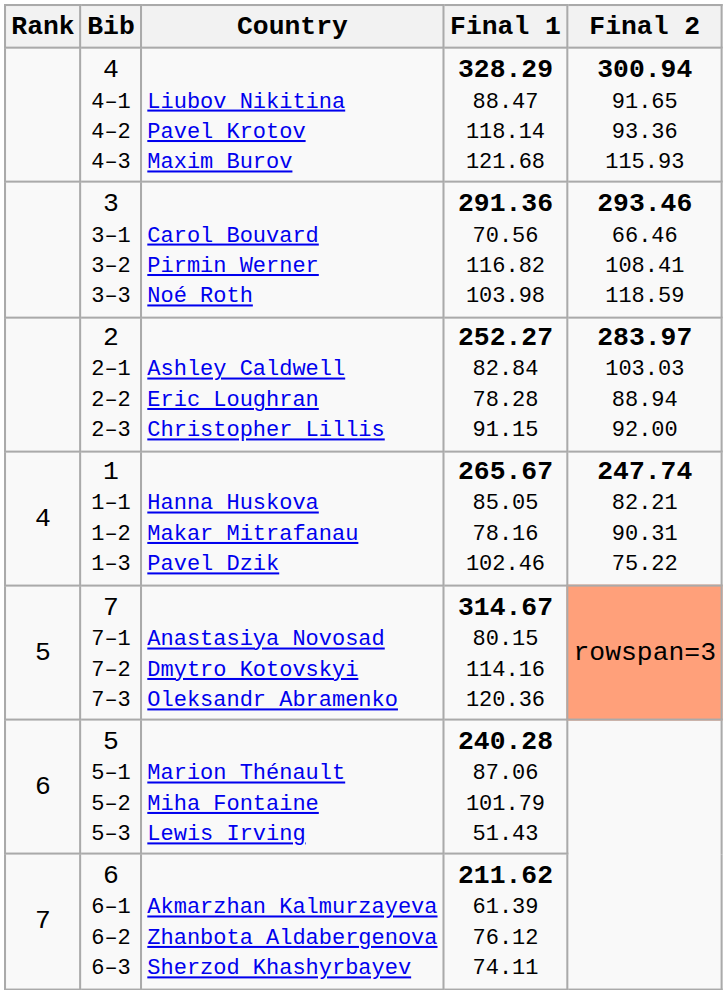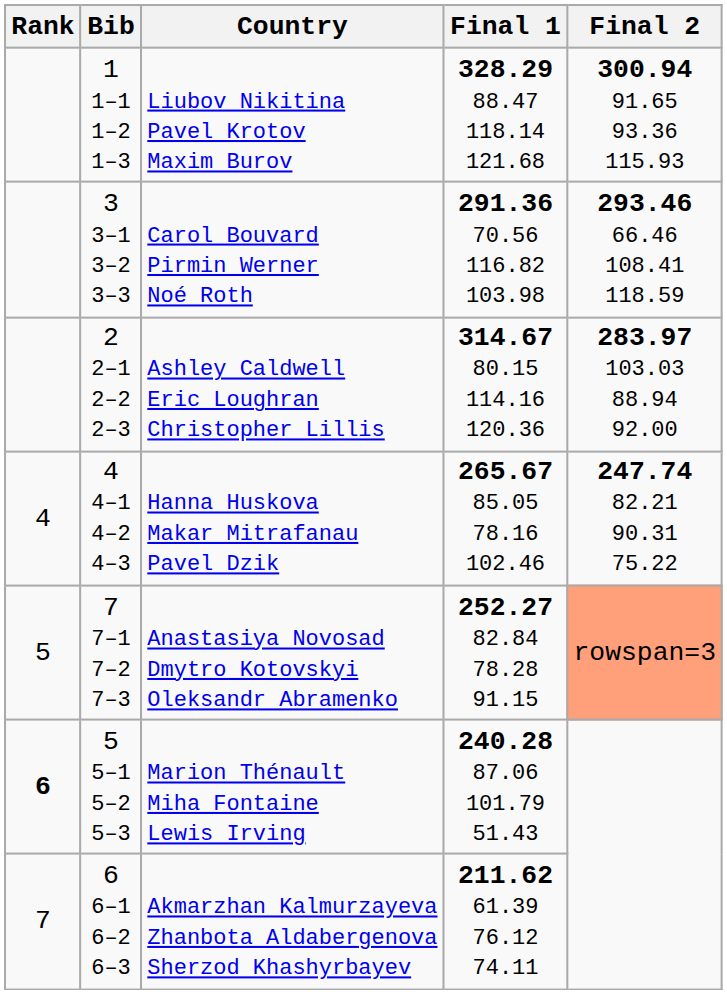(111, 114) 4 4–1 4–2 4–3 -> (111, 114) 1 1–1 1–2 1–3
(506, 383) 252.27 82.84 78.28 91.15 -> (506, 383) 314.67 80.15 114.16 120.36
(111, 517) 1 1–1 1–2 1–3 -> (111, 517) 4 4–1 4–2 4–3
(506, 652) 314.67 80.15 114.16 120.36 -> (506, 652) 252.27 82.84 78.28 91.15
(43, 787) normal -> (43, 787) bold
